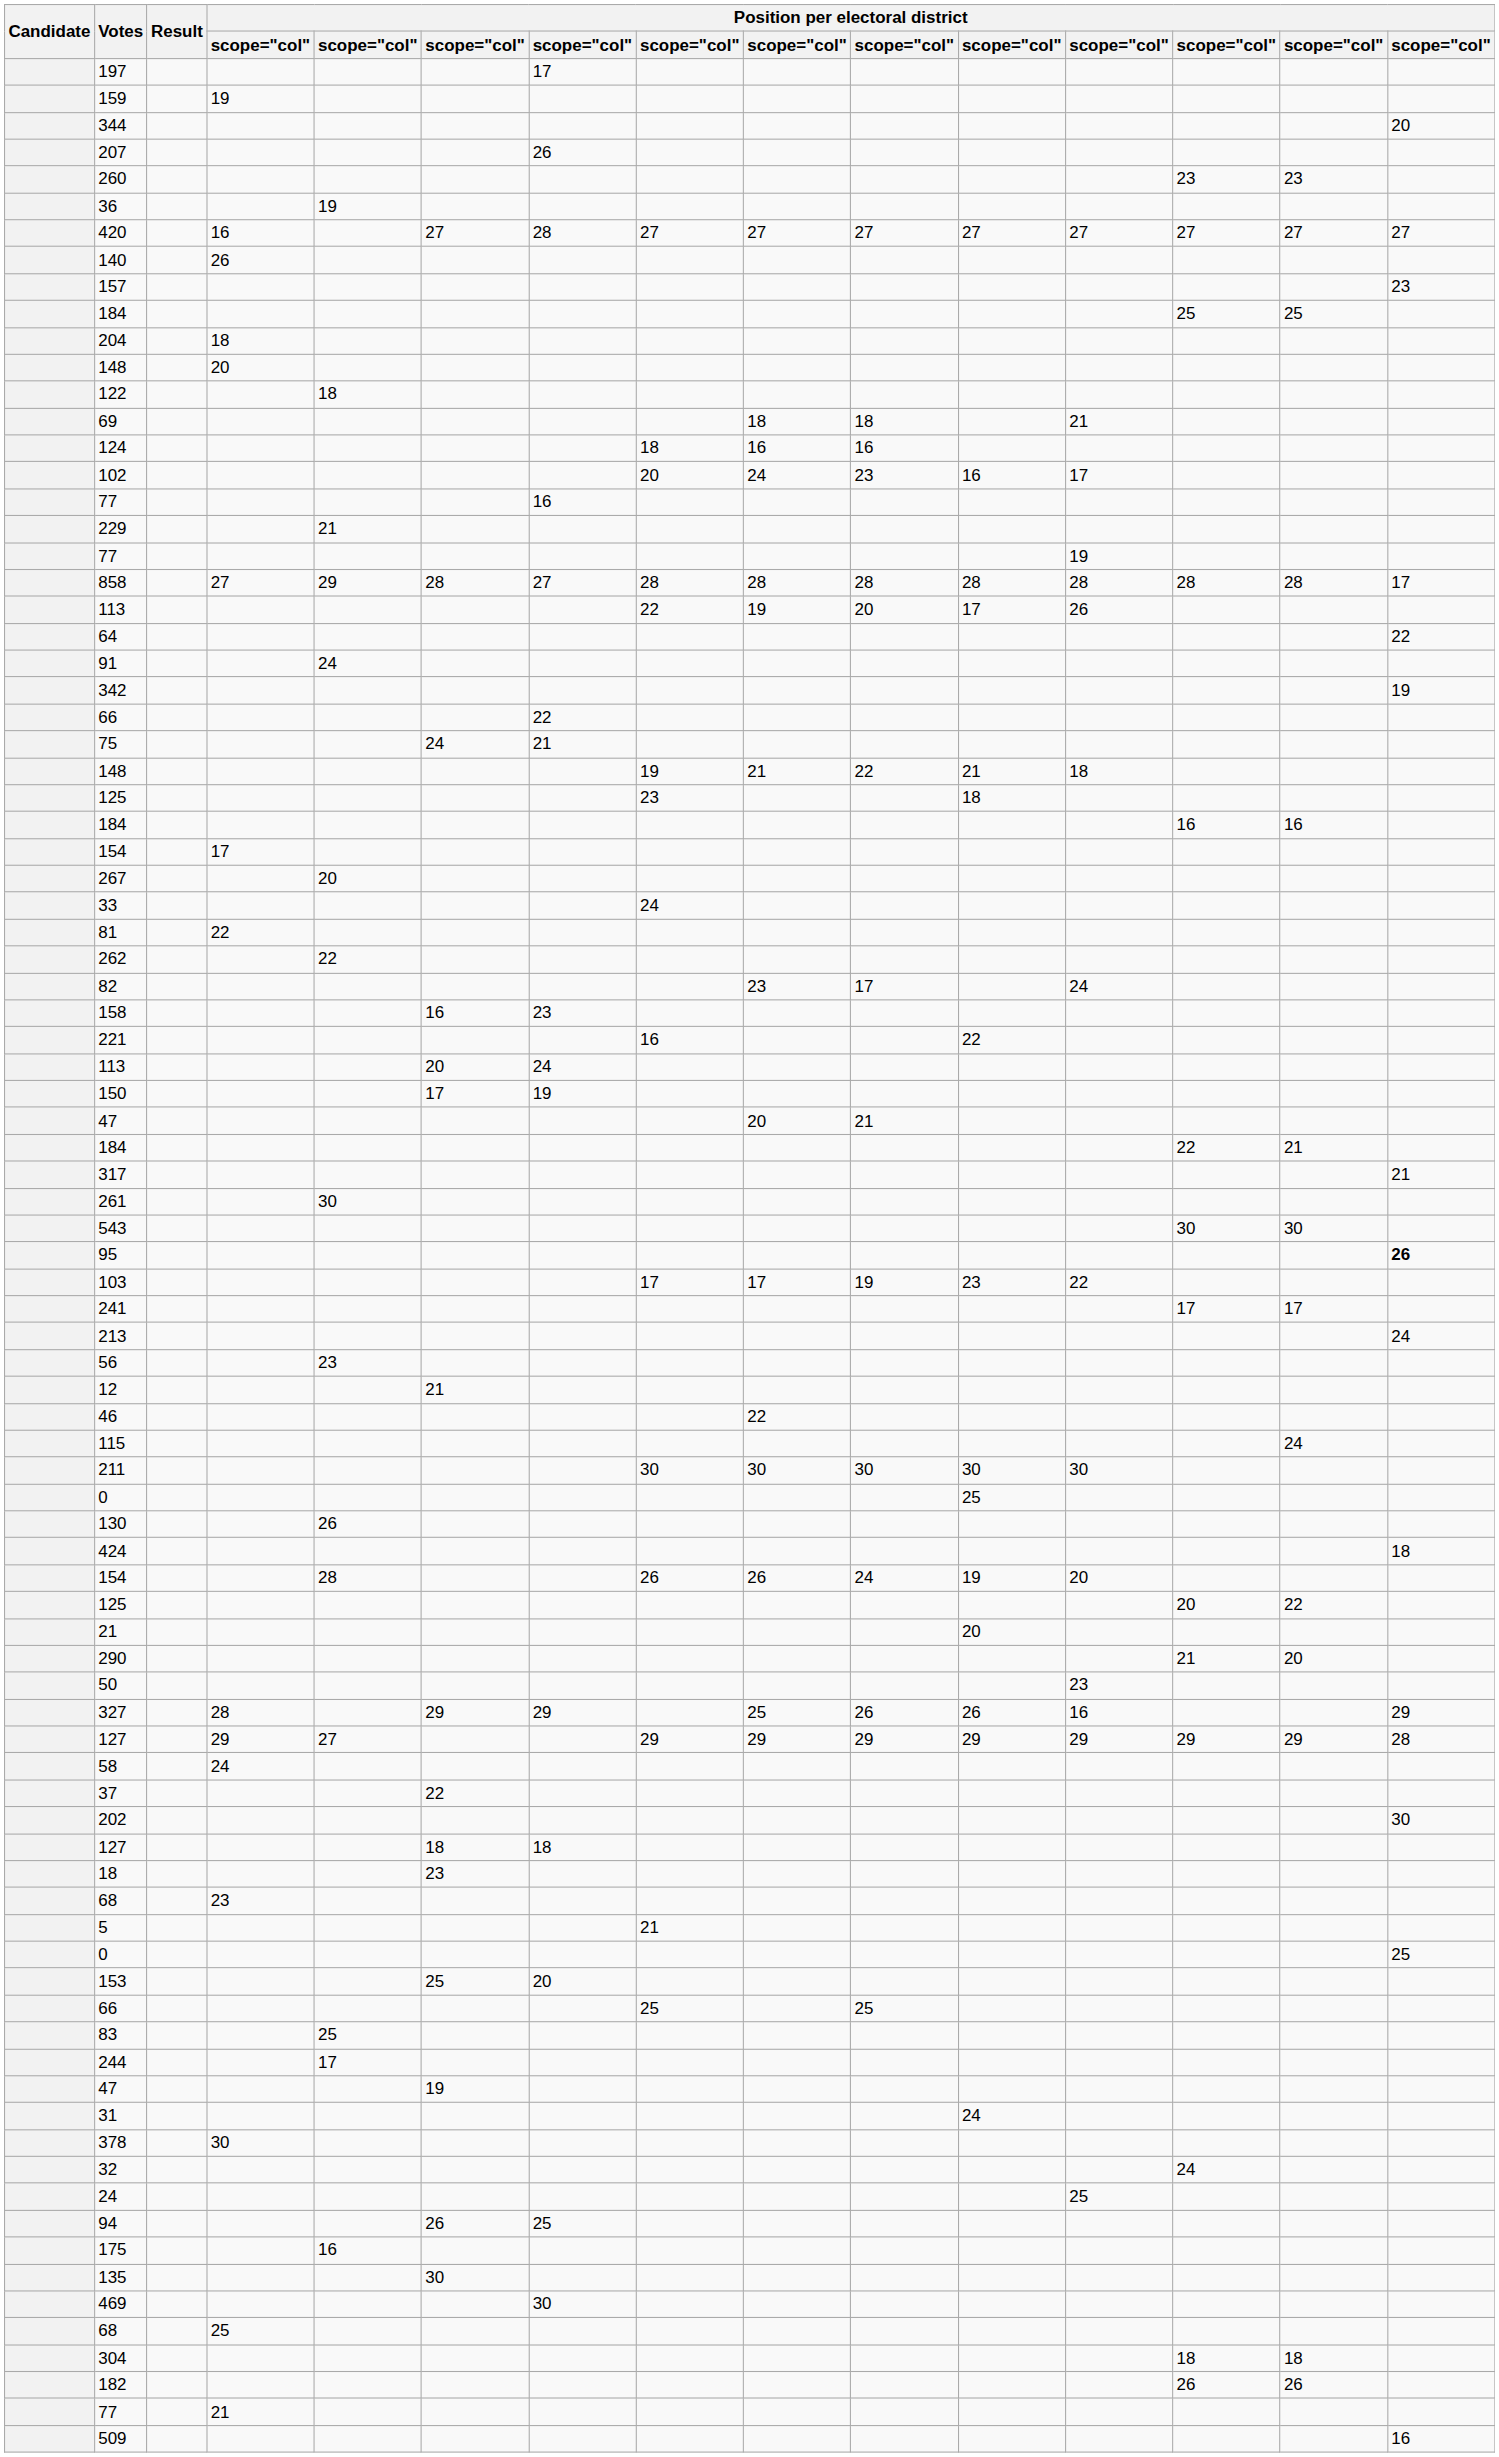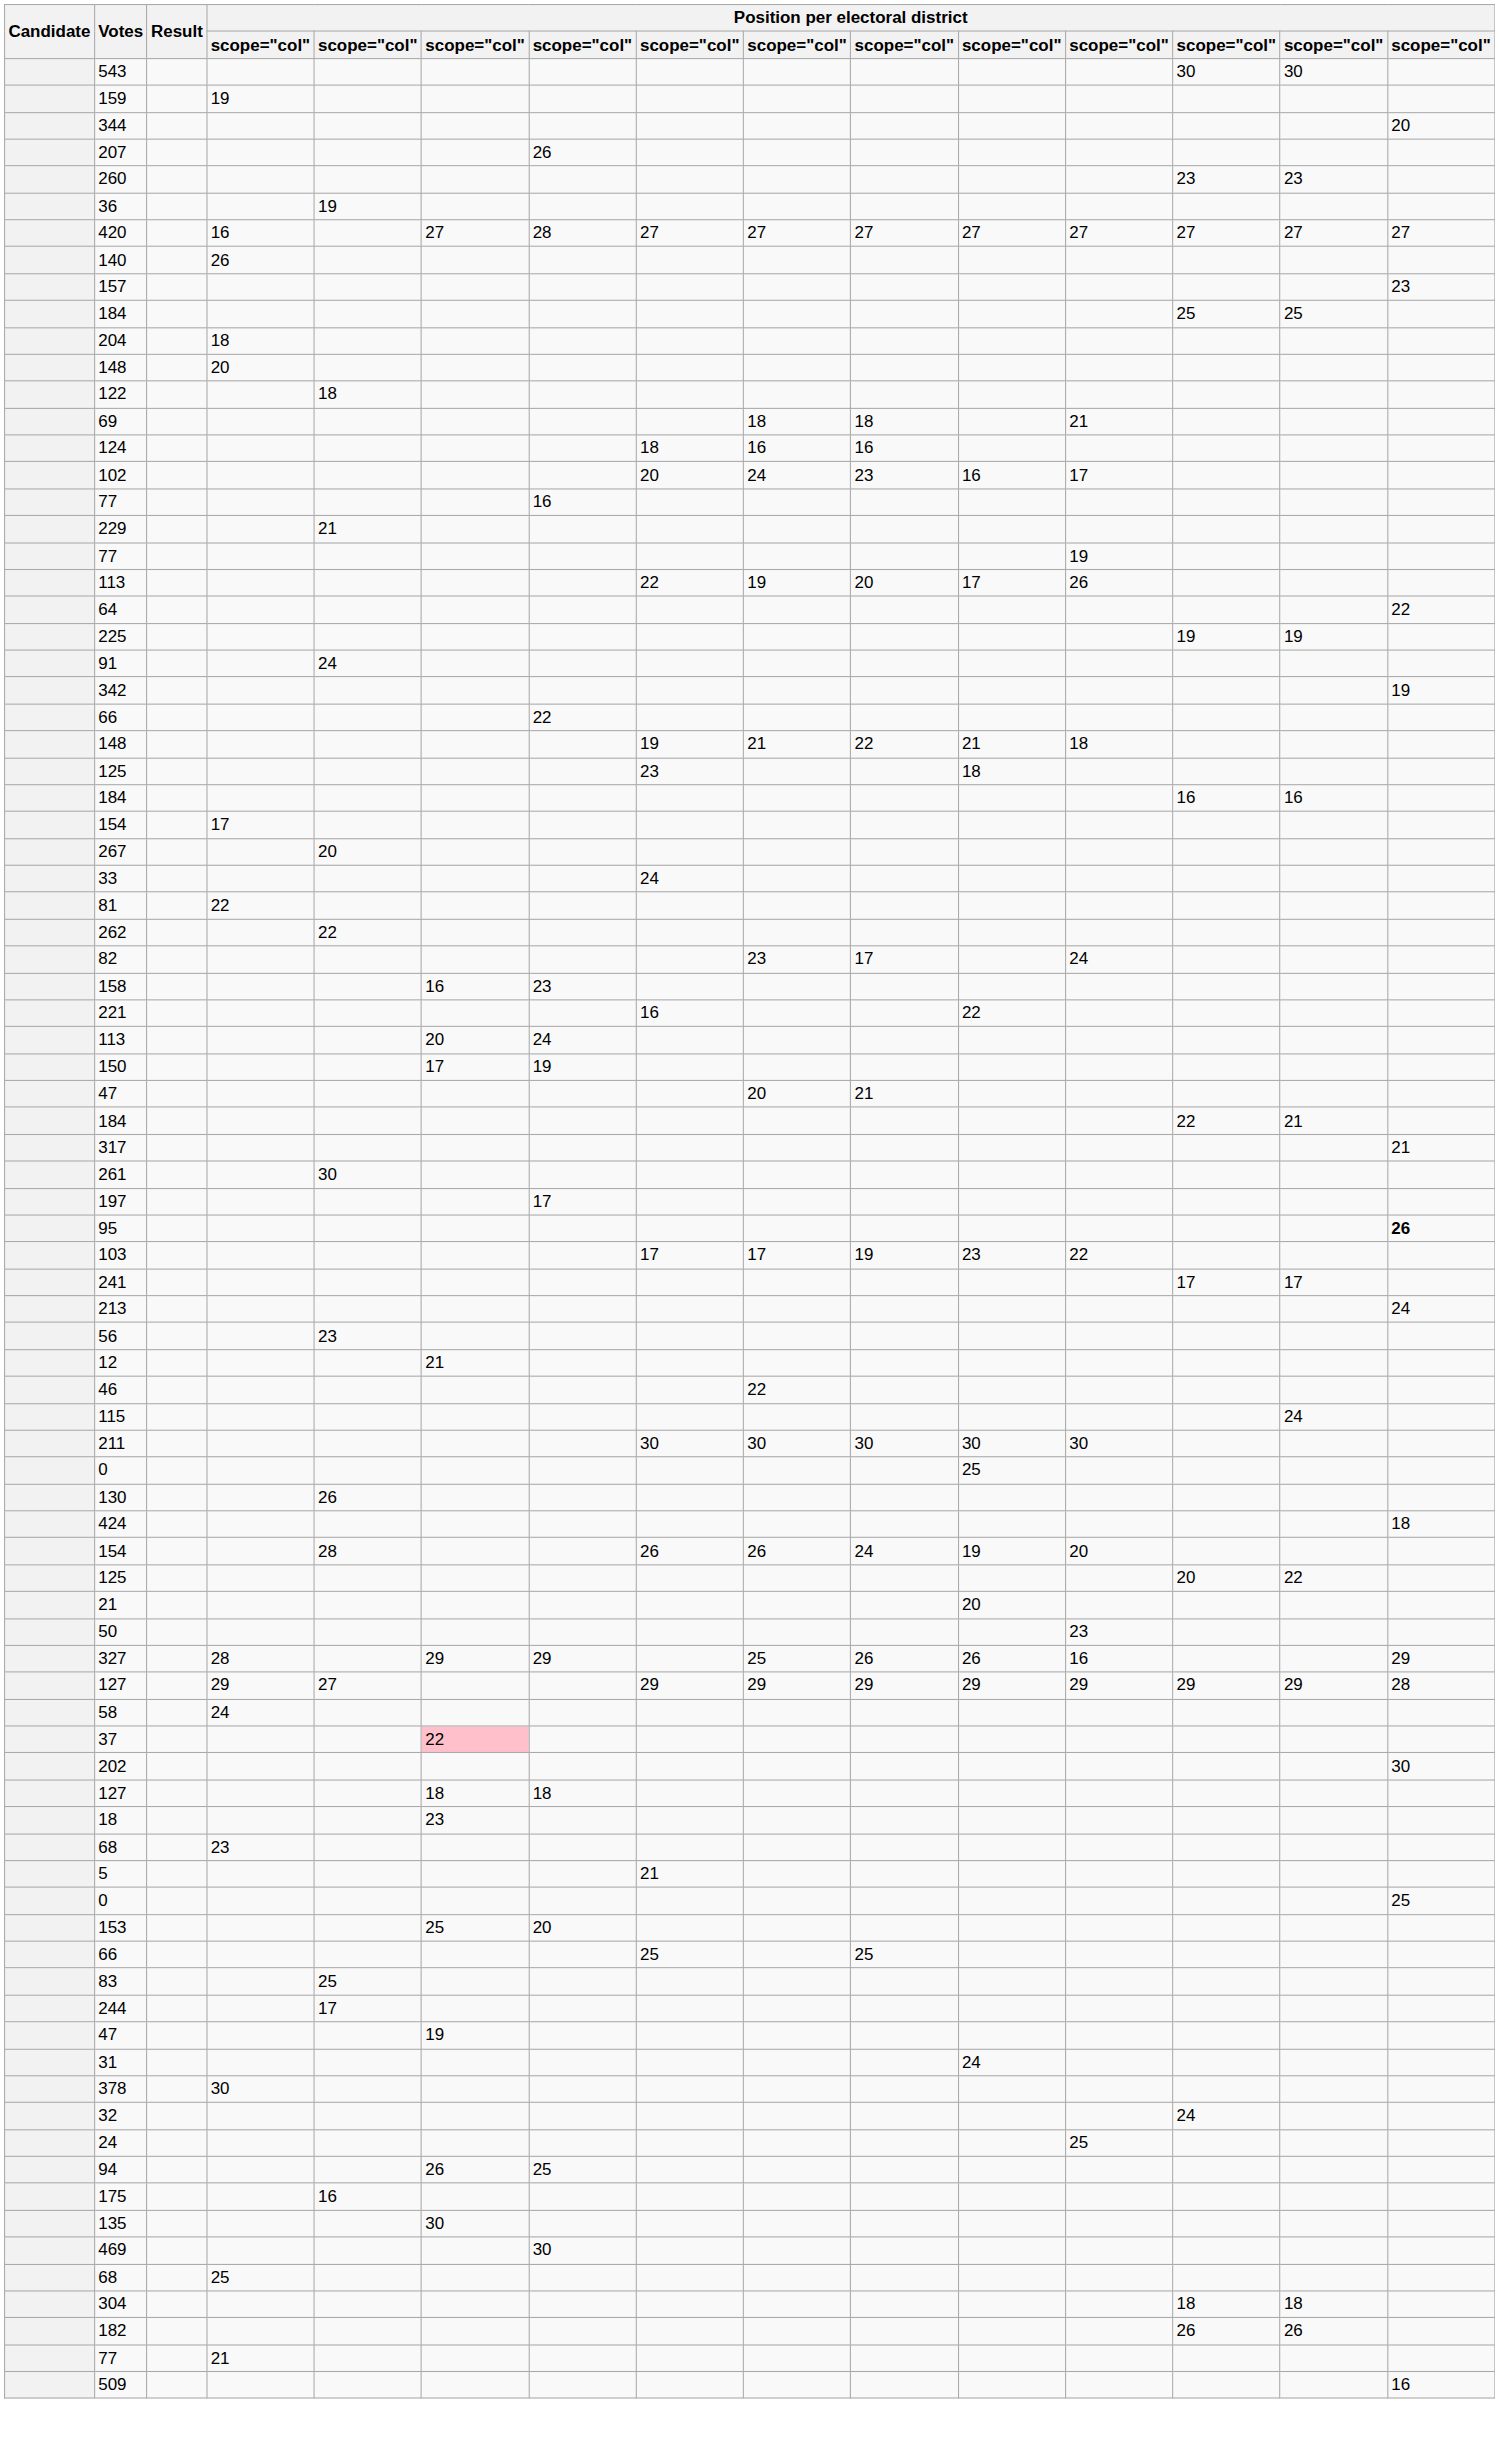rows swapped: (112, 71) <-> (112, 1228)
- row: (112, 582)
+ row: (112, 636)
- row: (108, 744)
- row: (112, 1658)
(435, 1793) no background -> (435, 1739) pink background
